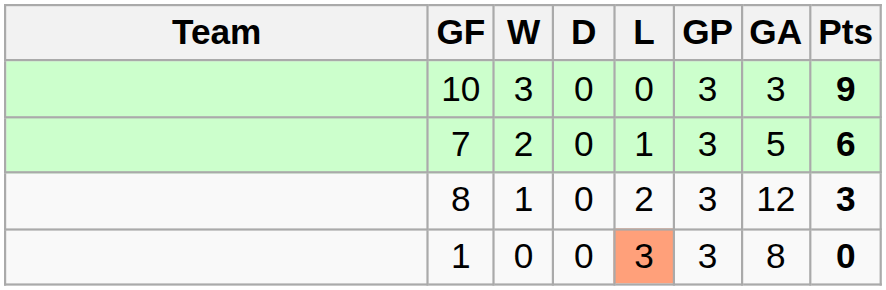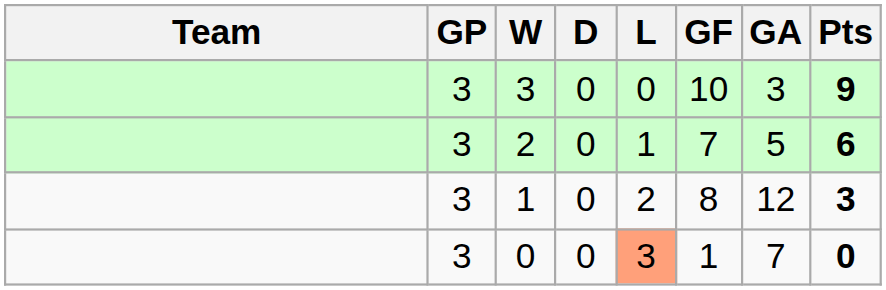columns swapped: (708, 32) <-> (461, 32)
(776, 255) 8 -> (776, 255) 7
